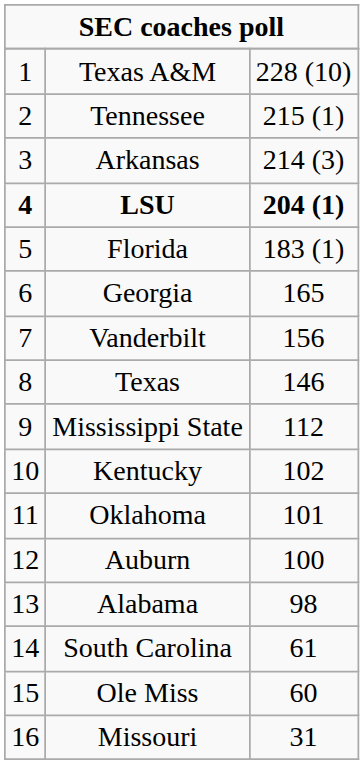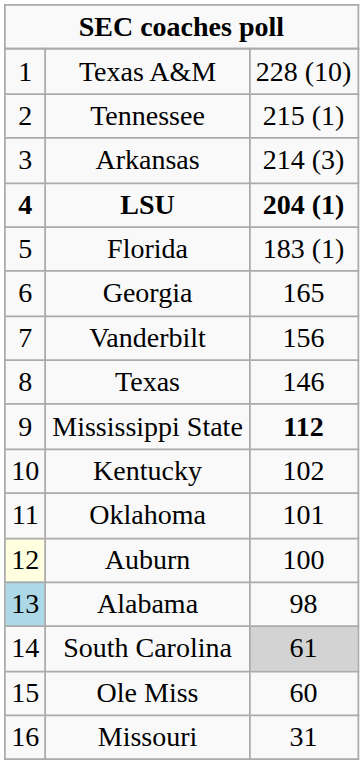(304, 426) normal -> (304, 426) bold
(25, 559) no background -> (25, 559) lightyellow background
(25, 603) no background -> (25, 603) lightblue background
(304, 648) no background -> (304, 648) lightgrey background
